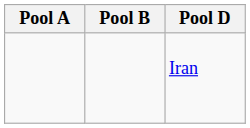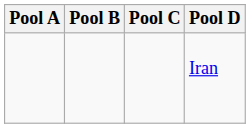+ column: (155, 18)
